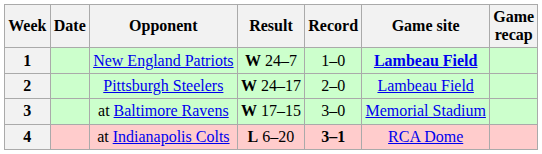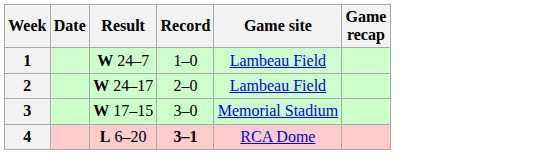- column: (163, 26)
(426, 60) bold -> (278, 60) normal
